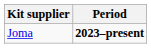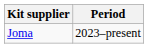(110, 33) bold -> (108, 33) normal
